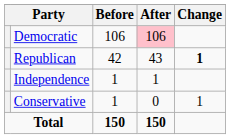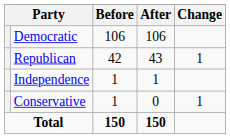(156, 36) pink background -> (156, 36) no background
(200, 58) bold -> (200, 58) normal
